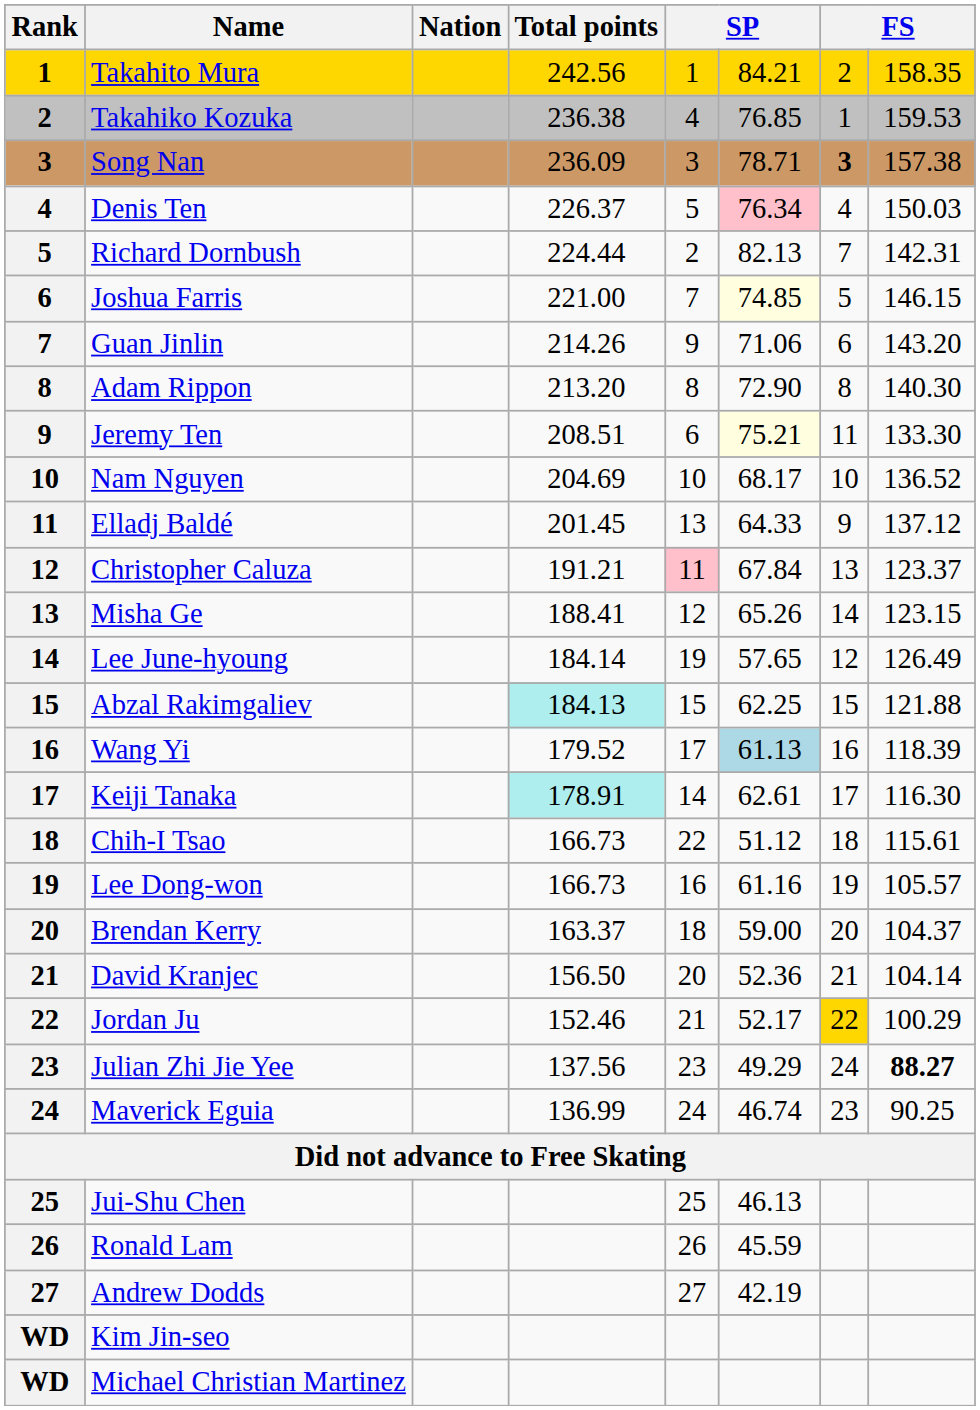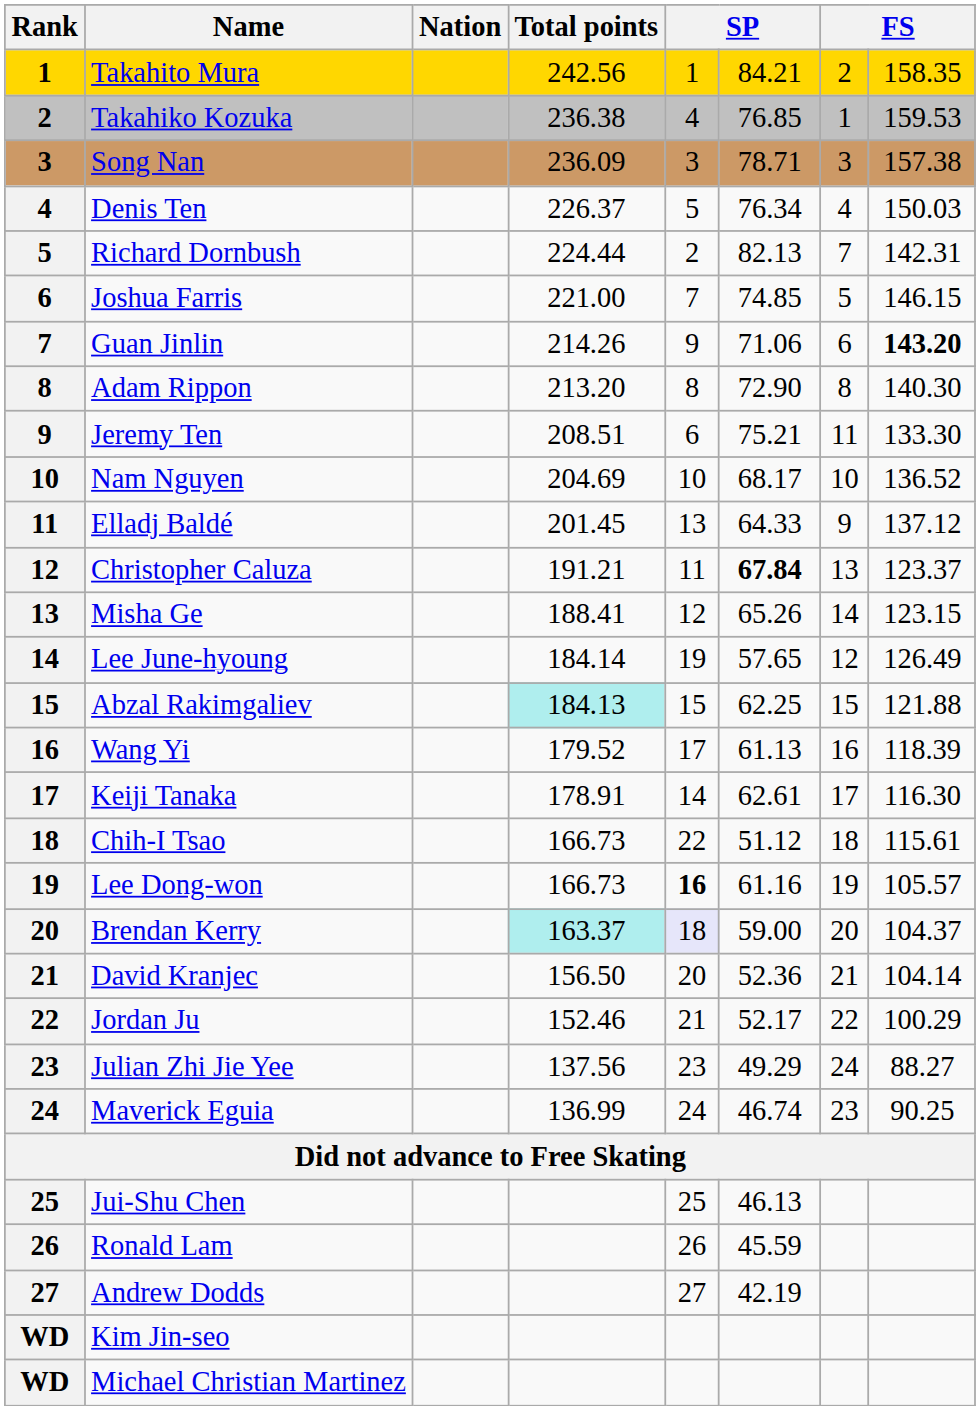(845, 162) bold -> (845, 162) normal
(770, 207) pink background -> (770, 207) no background
(770, 298) lightyellow background -> (770, 298) no background
(922, 343) normal -> (922, 343) bold
(770, 433) lightyellow background -> (770, 433) no background
(692, 569) pink background -> (692, 569) no background
(770, 569) normal -> (770, 569) bold
(770, 749) lightblue background -> (770, 749) no background
(586, 794) paleturquoise background -> (586, 794) no background
(692, 885) normal -> (692, 885) bold
(586, 930) no background -> (586, 930) paleturquoise background
(692, 930) no background -> (692, 930) lavender background
(845, 1020) gold background -> (845, 1020) no background
(922, 1065) bold -> (922, 1065) normal
